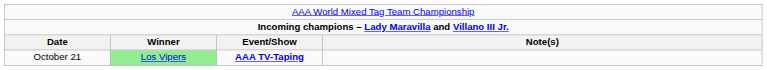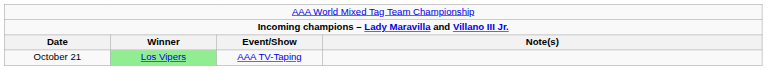(270, 57) bold -> (270, 57) normal
